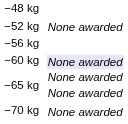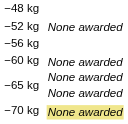(85, 62) lavender background -> (85, 62) no background
(85, 112) no background -> (85, 112) khaki background
